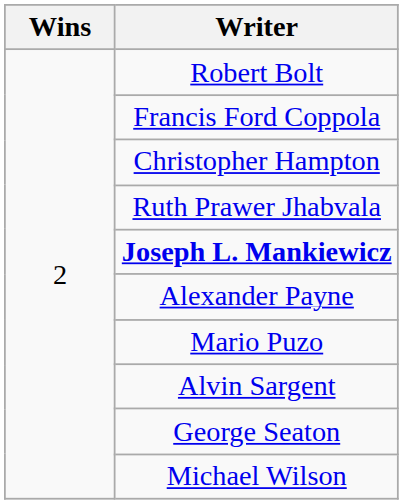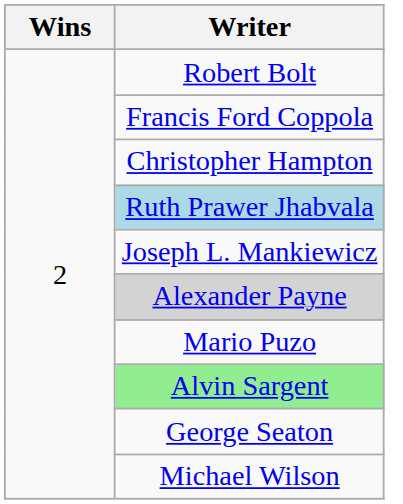(257, 206) no background -> (250, 206) lightblue background
(257, 251) bold -> (250, 251) normal
(257, 296) no background -> (250, 296) lightgrey background
(257, 386) no background -> (250, 386) lightgreen background
